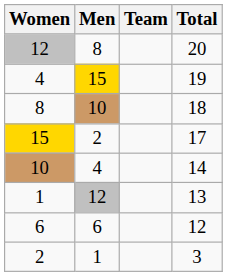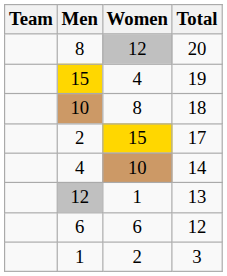columns swapped: (146, 19) <-> (40, 19)
